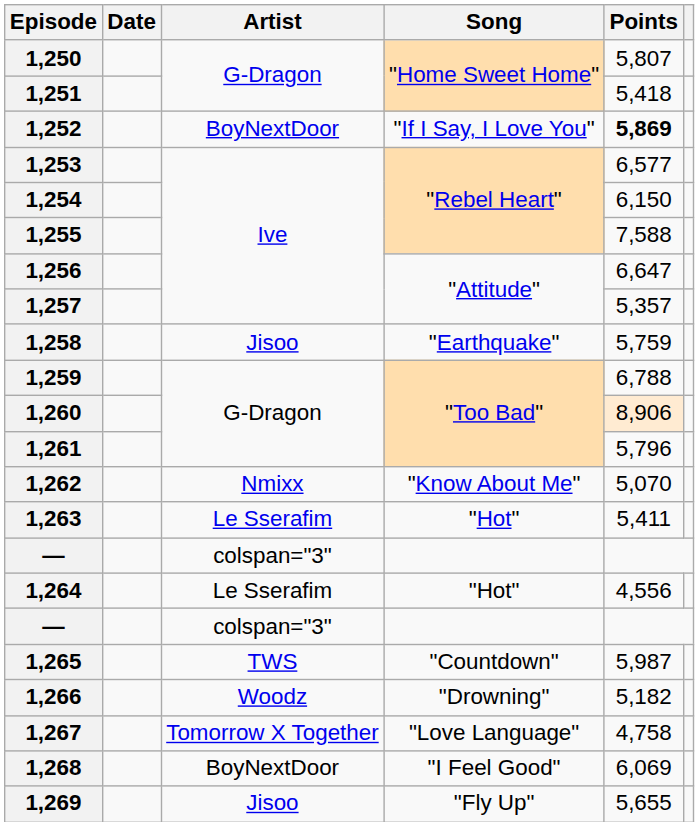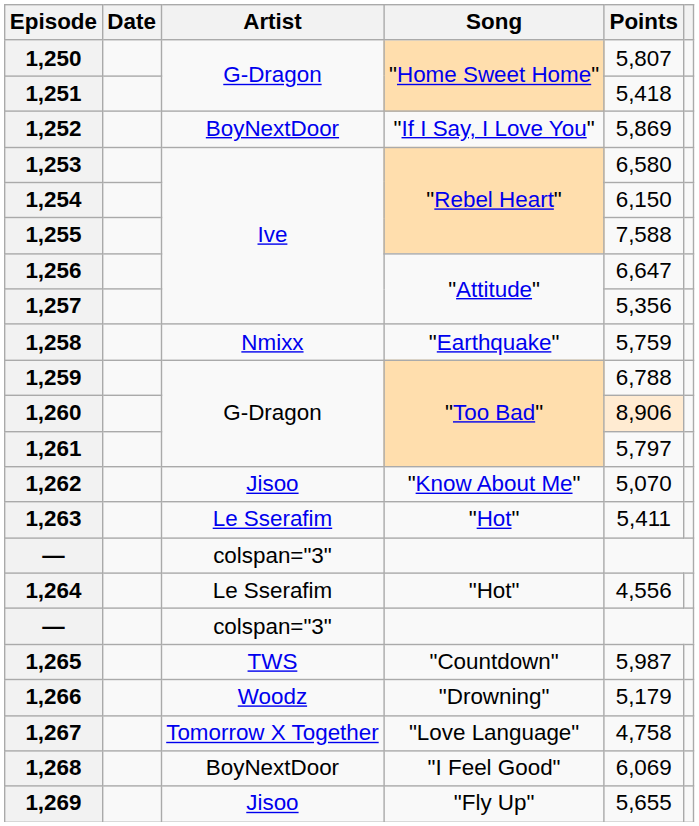(644, 128) bold -> (644, 128) normal
(644, 164) 6,577 -> (644, 164) 6,580
(644, 306) 5,357 -> (644, 306) 5,356
(272, 341) Jisoo -> (272, 341) Nmixx
(644, 448) 5,796 -> (644, 448) 5,797
(272, 484) Nmixx -> (272, 484) Jisoo
(644, 697) 5,182 -> (644, 697) 5,179
